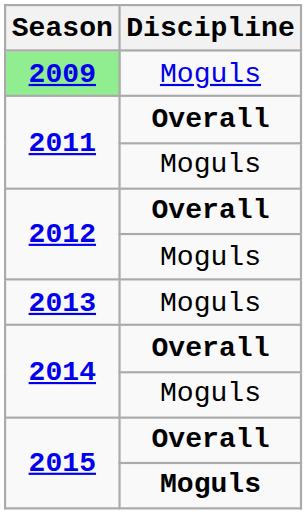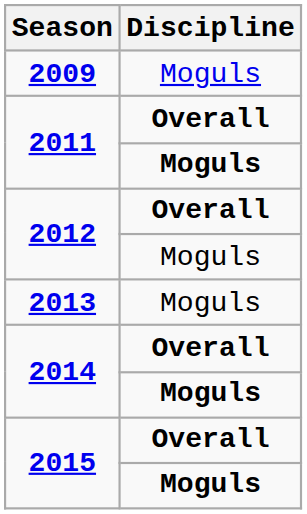(62, 74) lightgreen background -> (62, 74) no background
(210, 165) normal -> (210, 165) bold
(210, 394) normal -> (210, 394) bold
